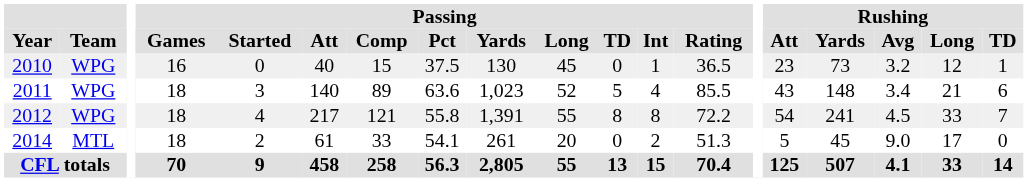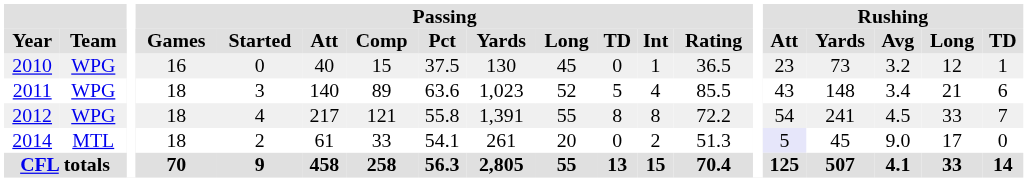(784, 140) no background -> (784, 140) lavender background
